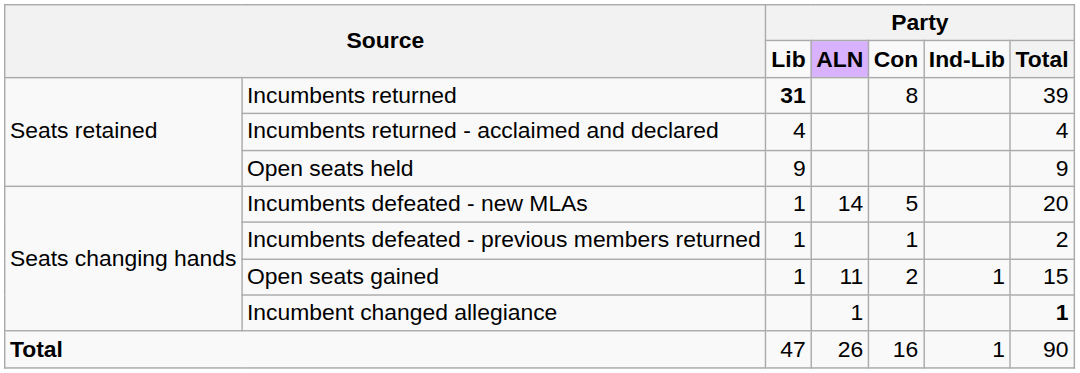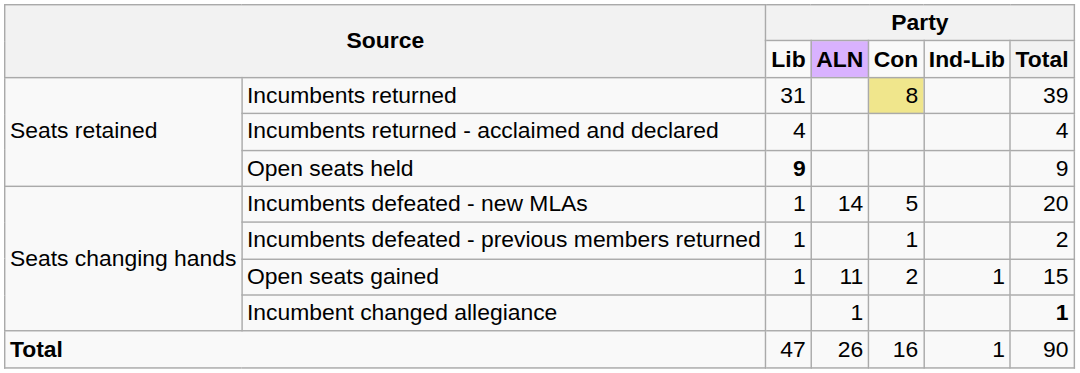(793, 95) bold -> (793, 95) normal
(912, 95) no background -> (912, 95) khaki background
(799, 167) normal -> (799, 167) bold
